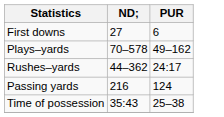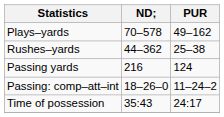- row: (36, 31)
(167, 67) 24:17 -> (189, 49) 25–38
+ row: (63, 85)
(169, 103) 25–38 -> (188, 103) 24:17
